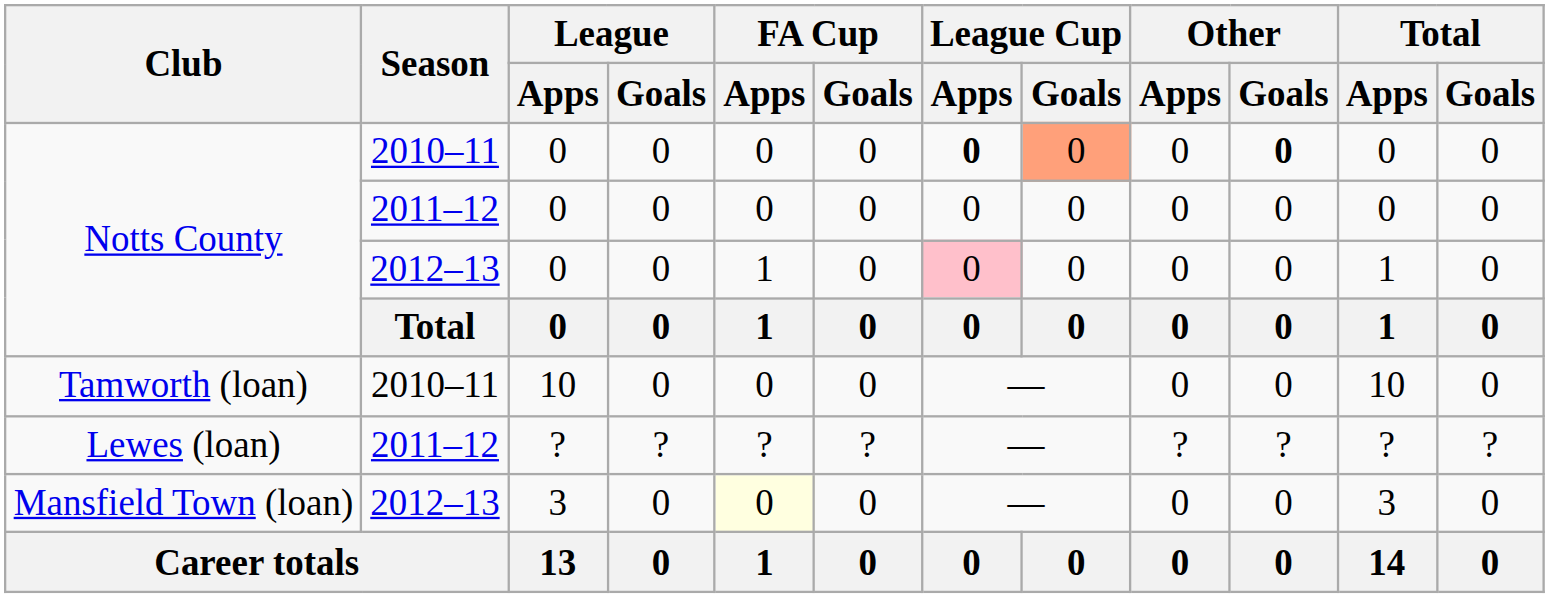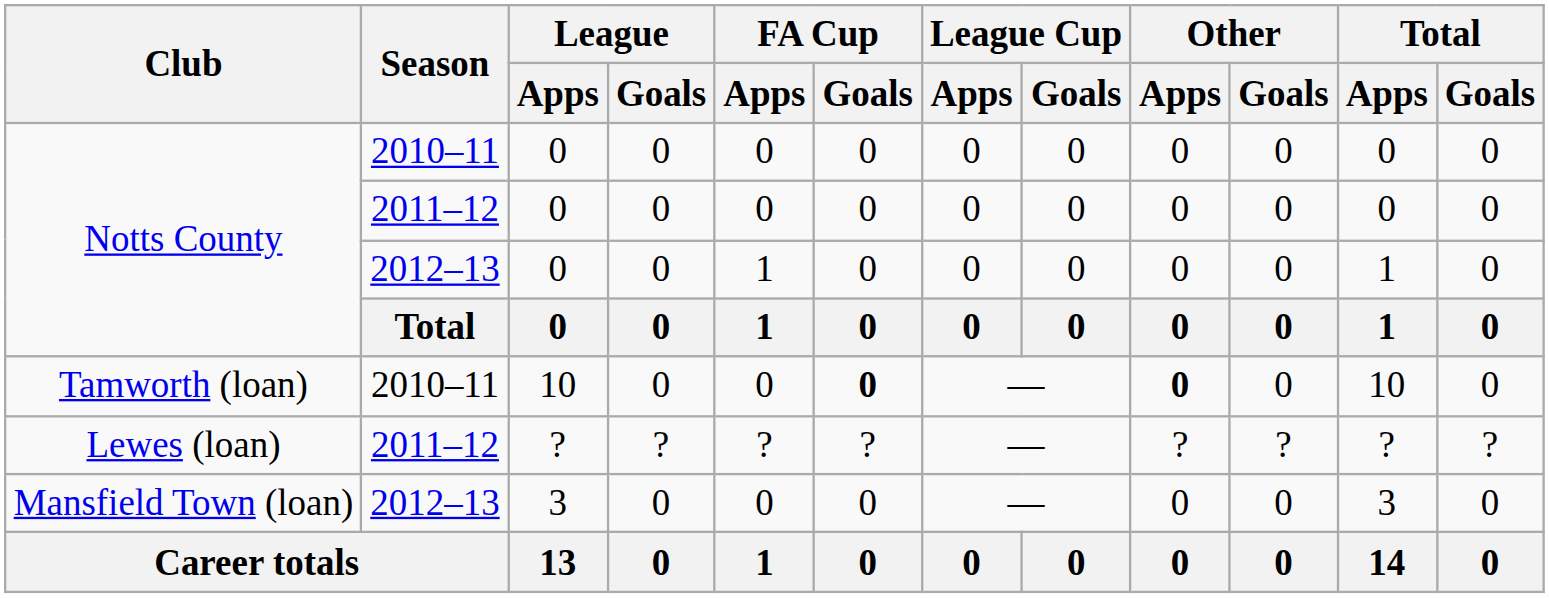(972, 151) bold -> (972, 151) normal
(1076, 151) lightsalmon background -> (1076, 151) no background
(1283, 151) bold -> (1283, 151) normal
(972, 268) pink background -> (972, 268) no background
(868, 385) normal -> (868, 385) bold
(1180, 385) normal -> (1180, 385) bold
(764, 502) lightyellow background -> (764, 502) no background
